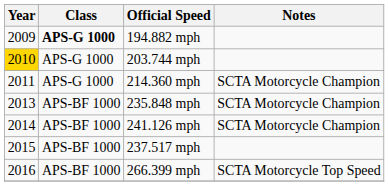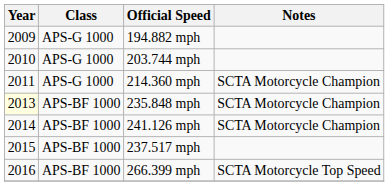(78, 37) bold -> (78, 37) normal
(22, 59) gold background -> (22, 59) no background
(22, 103) no background -> (22, 103) lightyellow background
